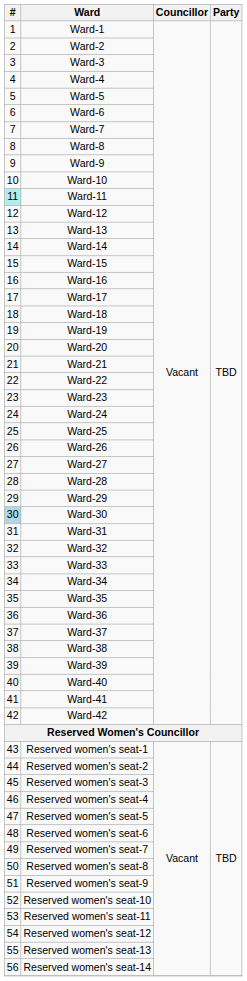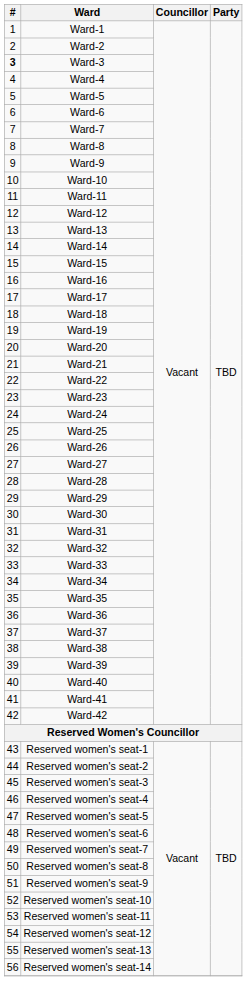(13, 63) normal -> (13, 63) bold
(13, 197) paleturquoise background -> (13, 197) no background
(13, 515) lightblue background -> (13, 515) no background
